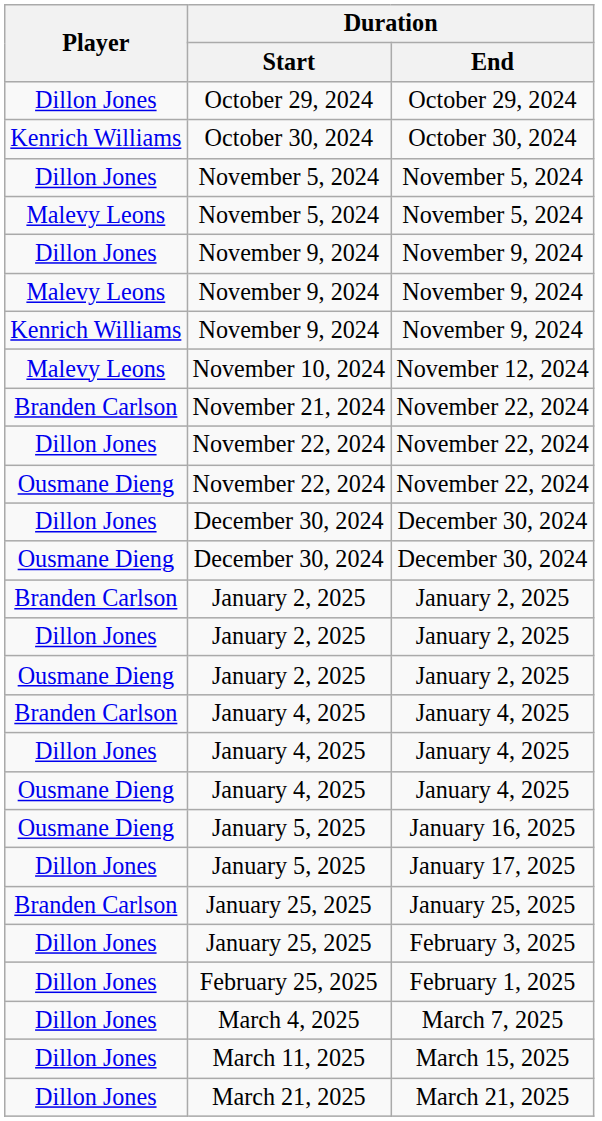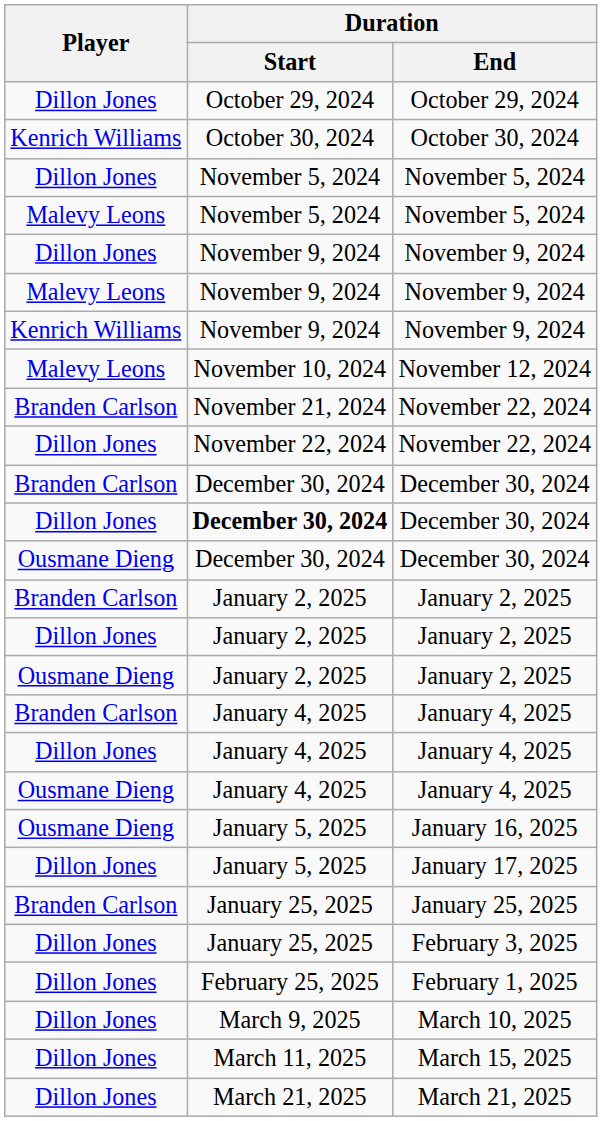- row: (96, 483)
+ row: (96, 483)
(289, 521) normal -> (290, 521) bold
- row: (96, 1019)
+ row: (96, 1019)
